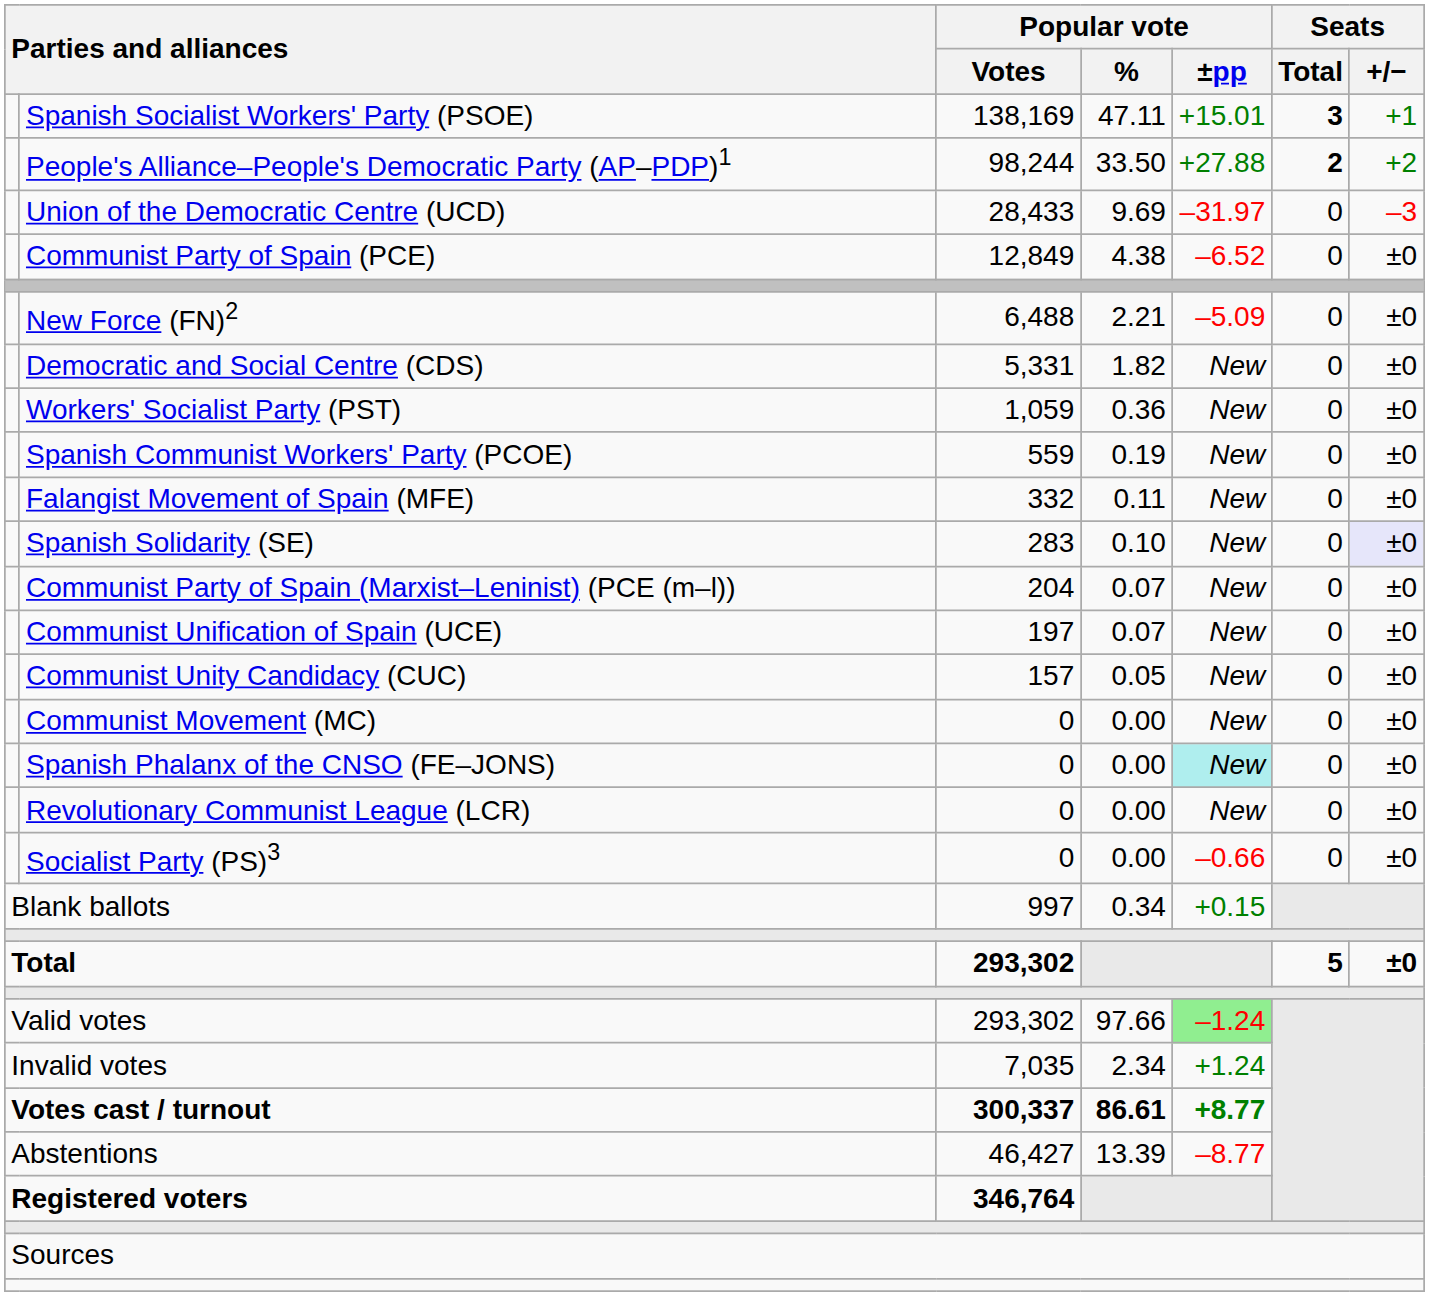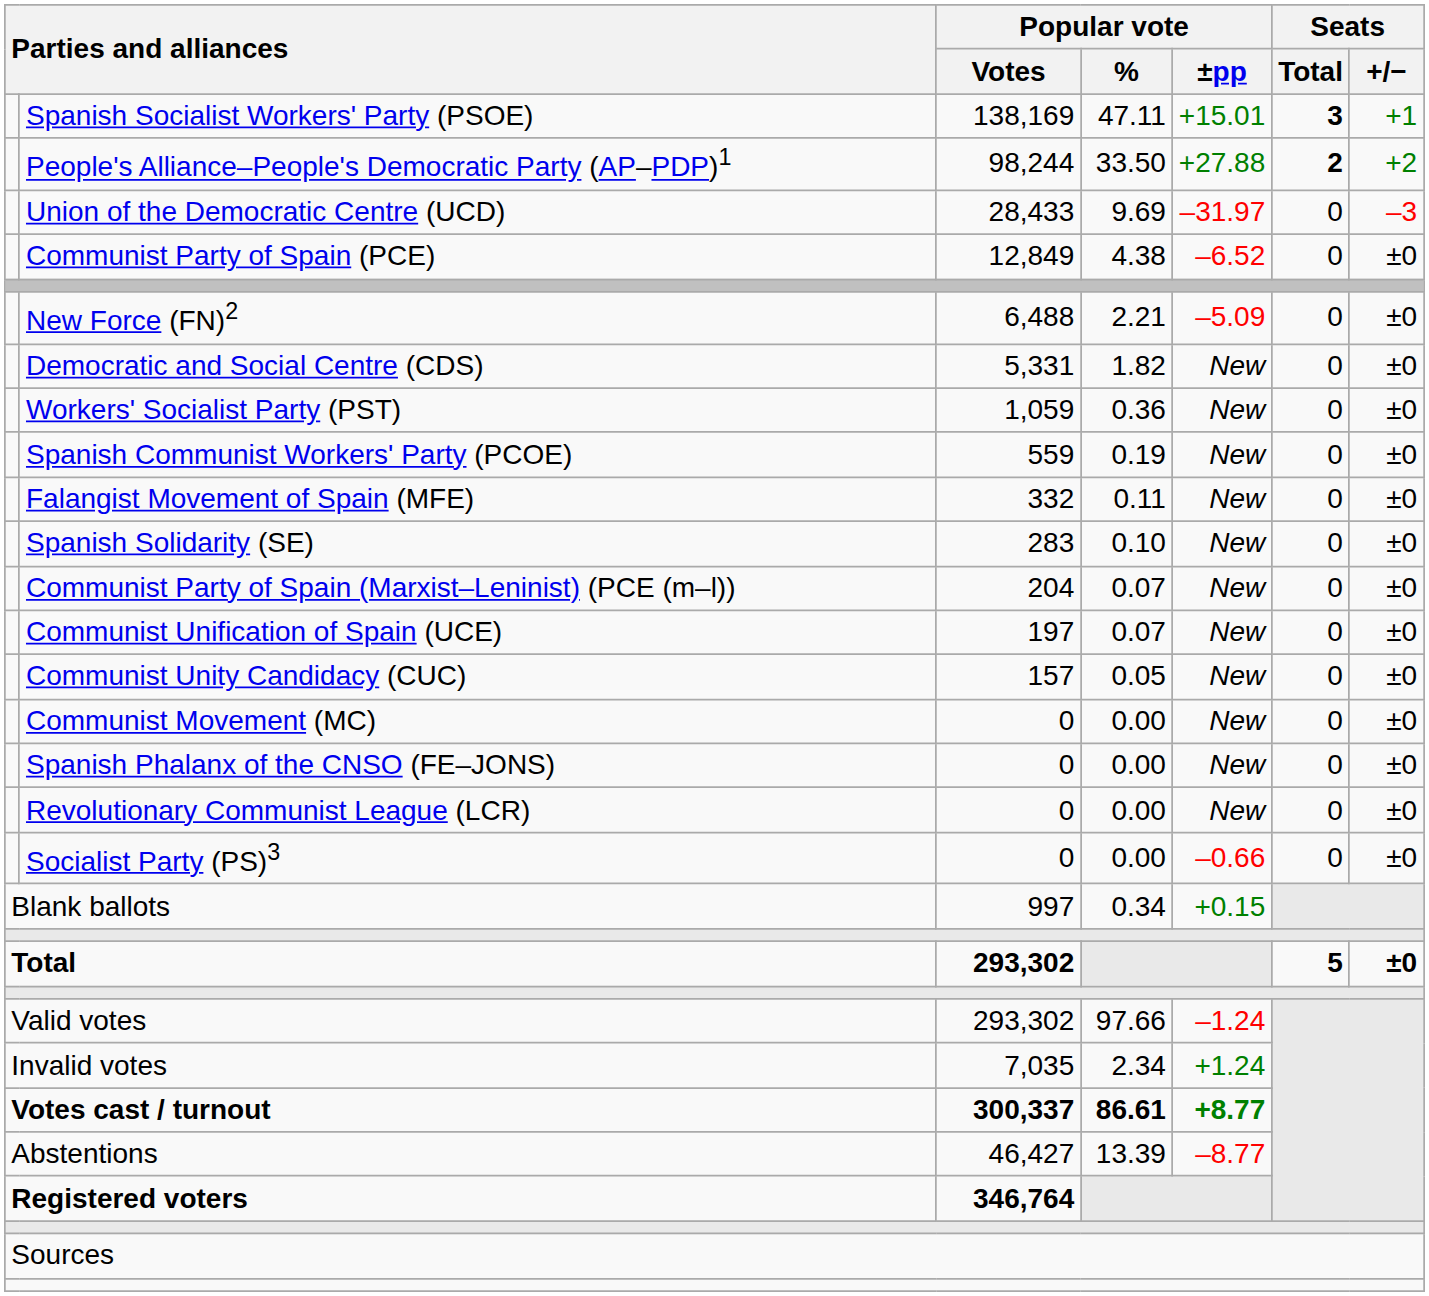(1402, 543) lavender background -> (1402, 543) no background
(1237, 765) paleturquoise background -> (1237, 765) no background
(1230, 1020) lightgreen background -> (1230, 1020) no background
